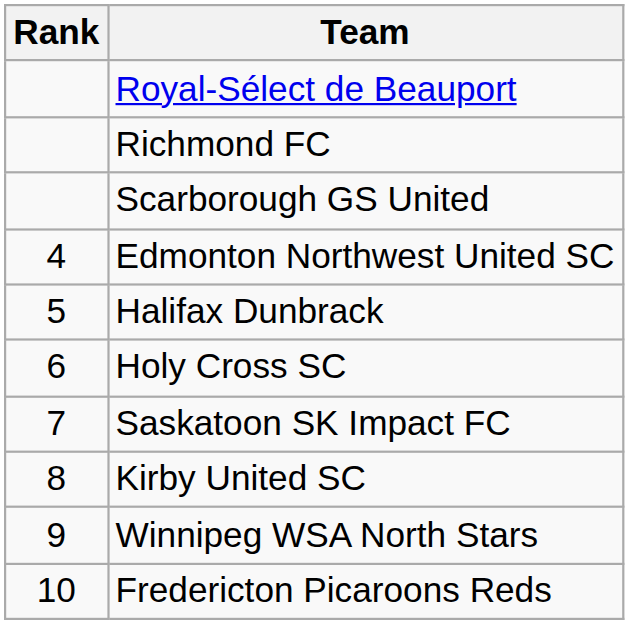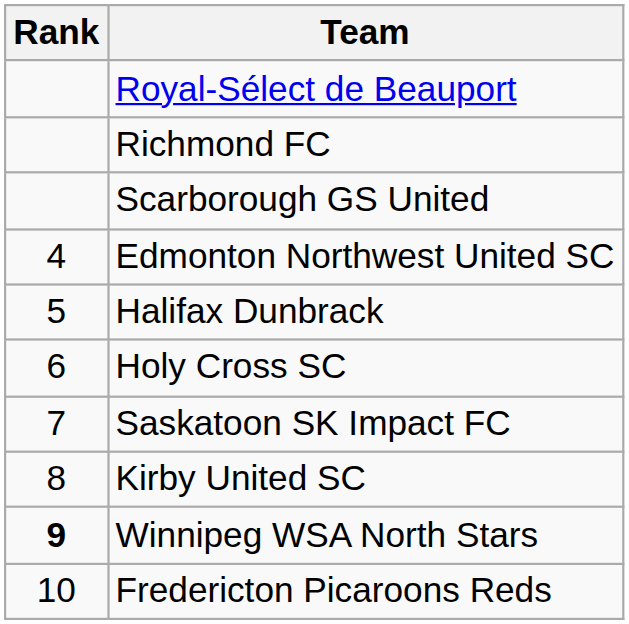(56, 534) normal -> (56, 534) bold
